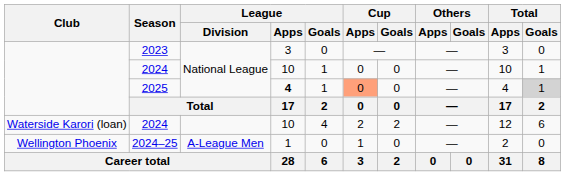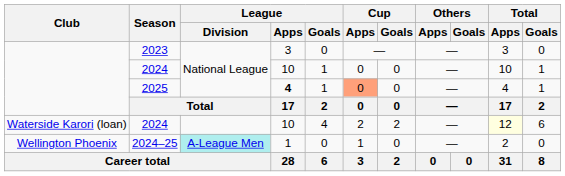(542, 87) lightgrey background -> (542, 87) no background
(505, 124) no background -> (505, 124) lightyellow background
(225, 143) no background -> (225, 143) paleturquoise background
